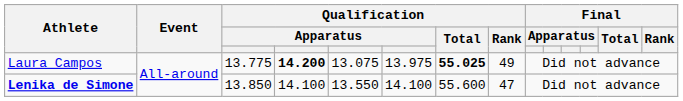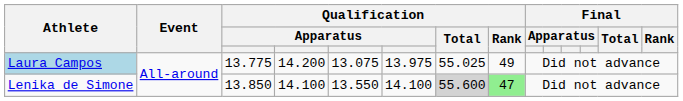(55, 63) no background -> (55, 63) lightblue background
(302, 63) bold -> (302, 63) normal
(462, 63) bold -> (462, 63) normal
(71, 85) bold -> (71, 85) normal
(462, 85) no background -> (462, 85) lightgrey background
(507, 85) no background -> (507, 85) lightgreen background
